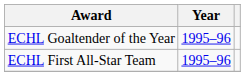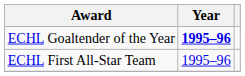(206, 37) normal -> (206, 37) bold
